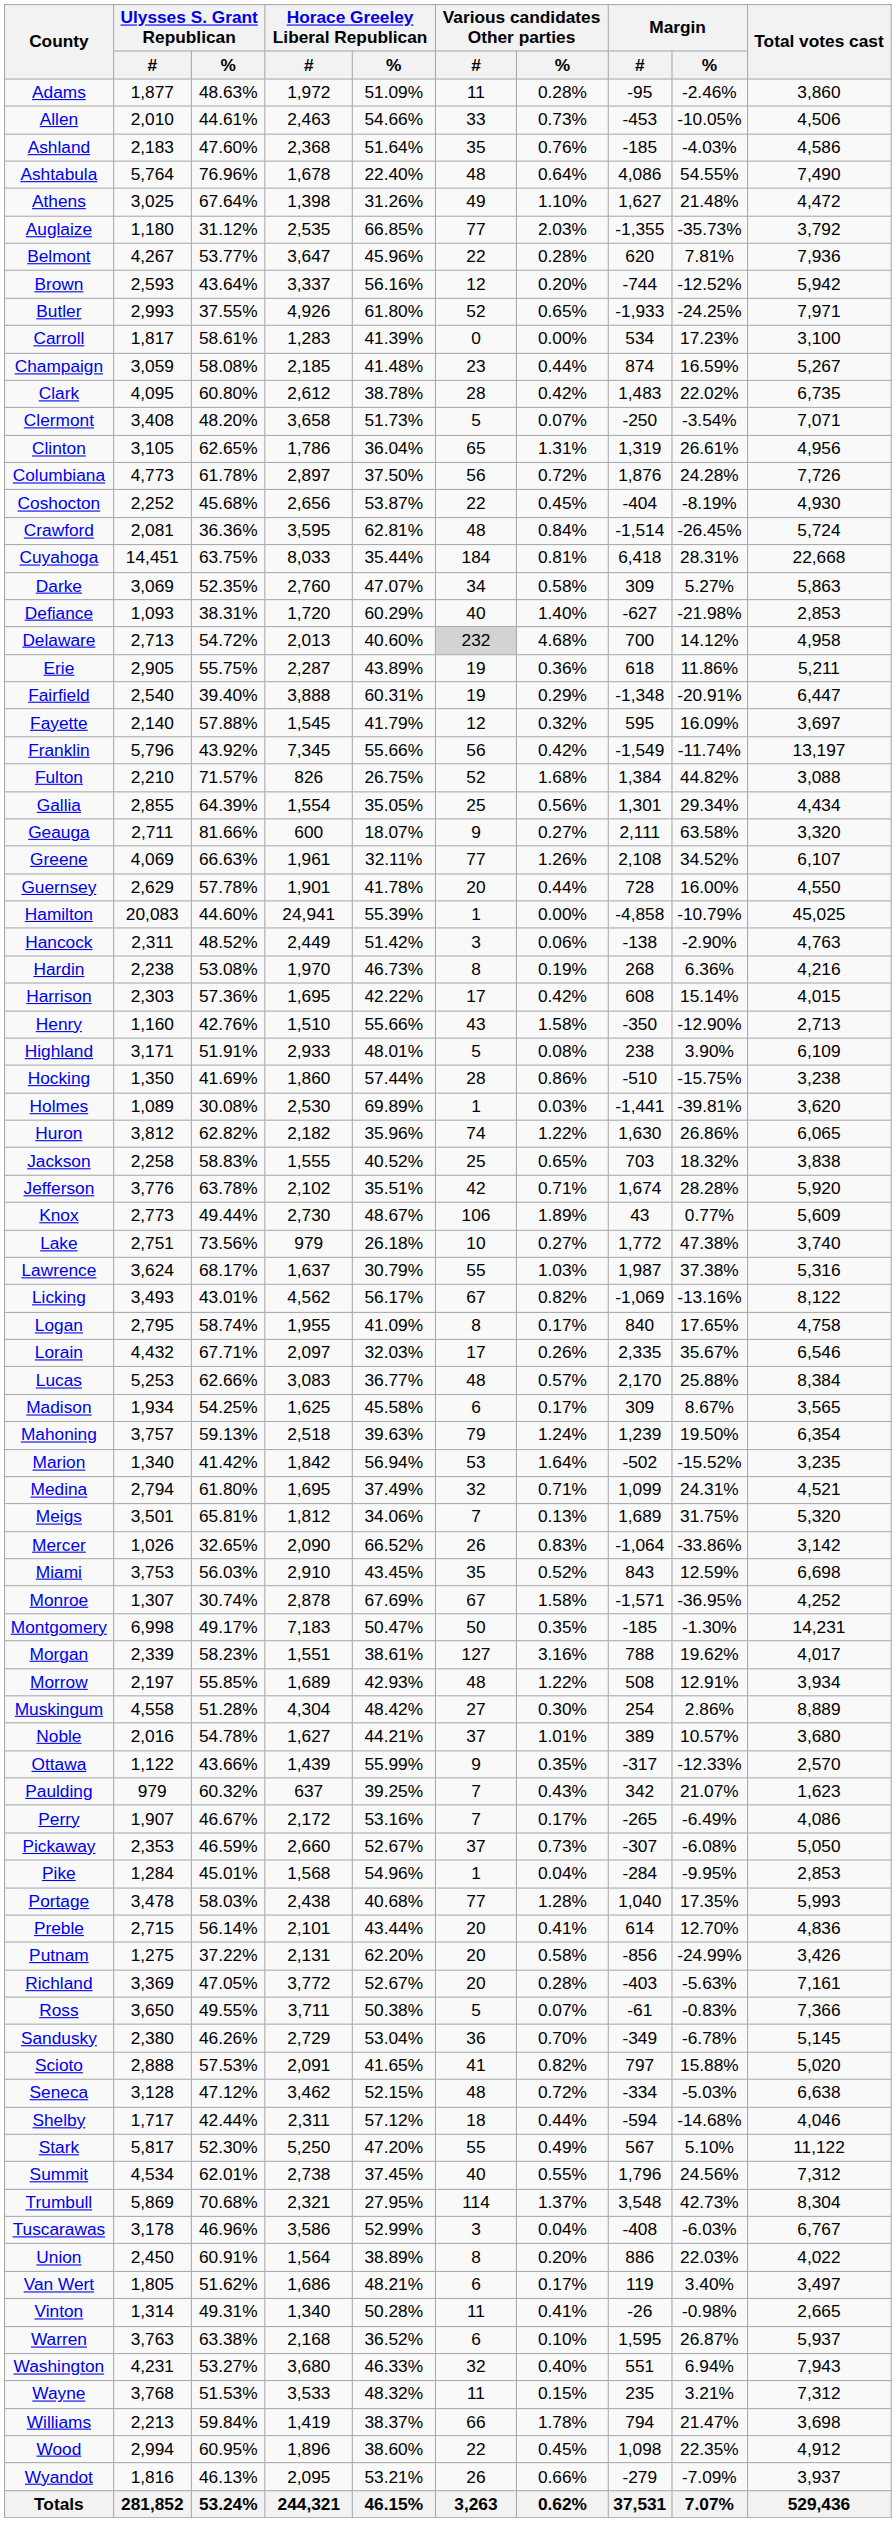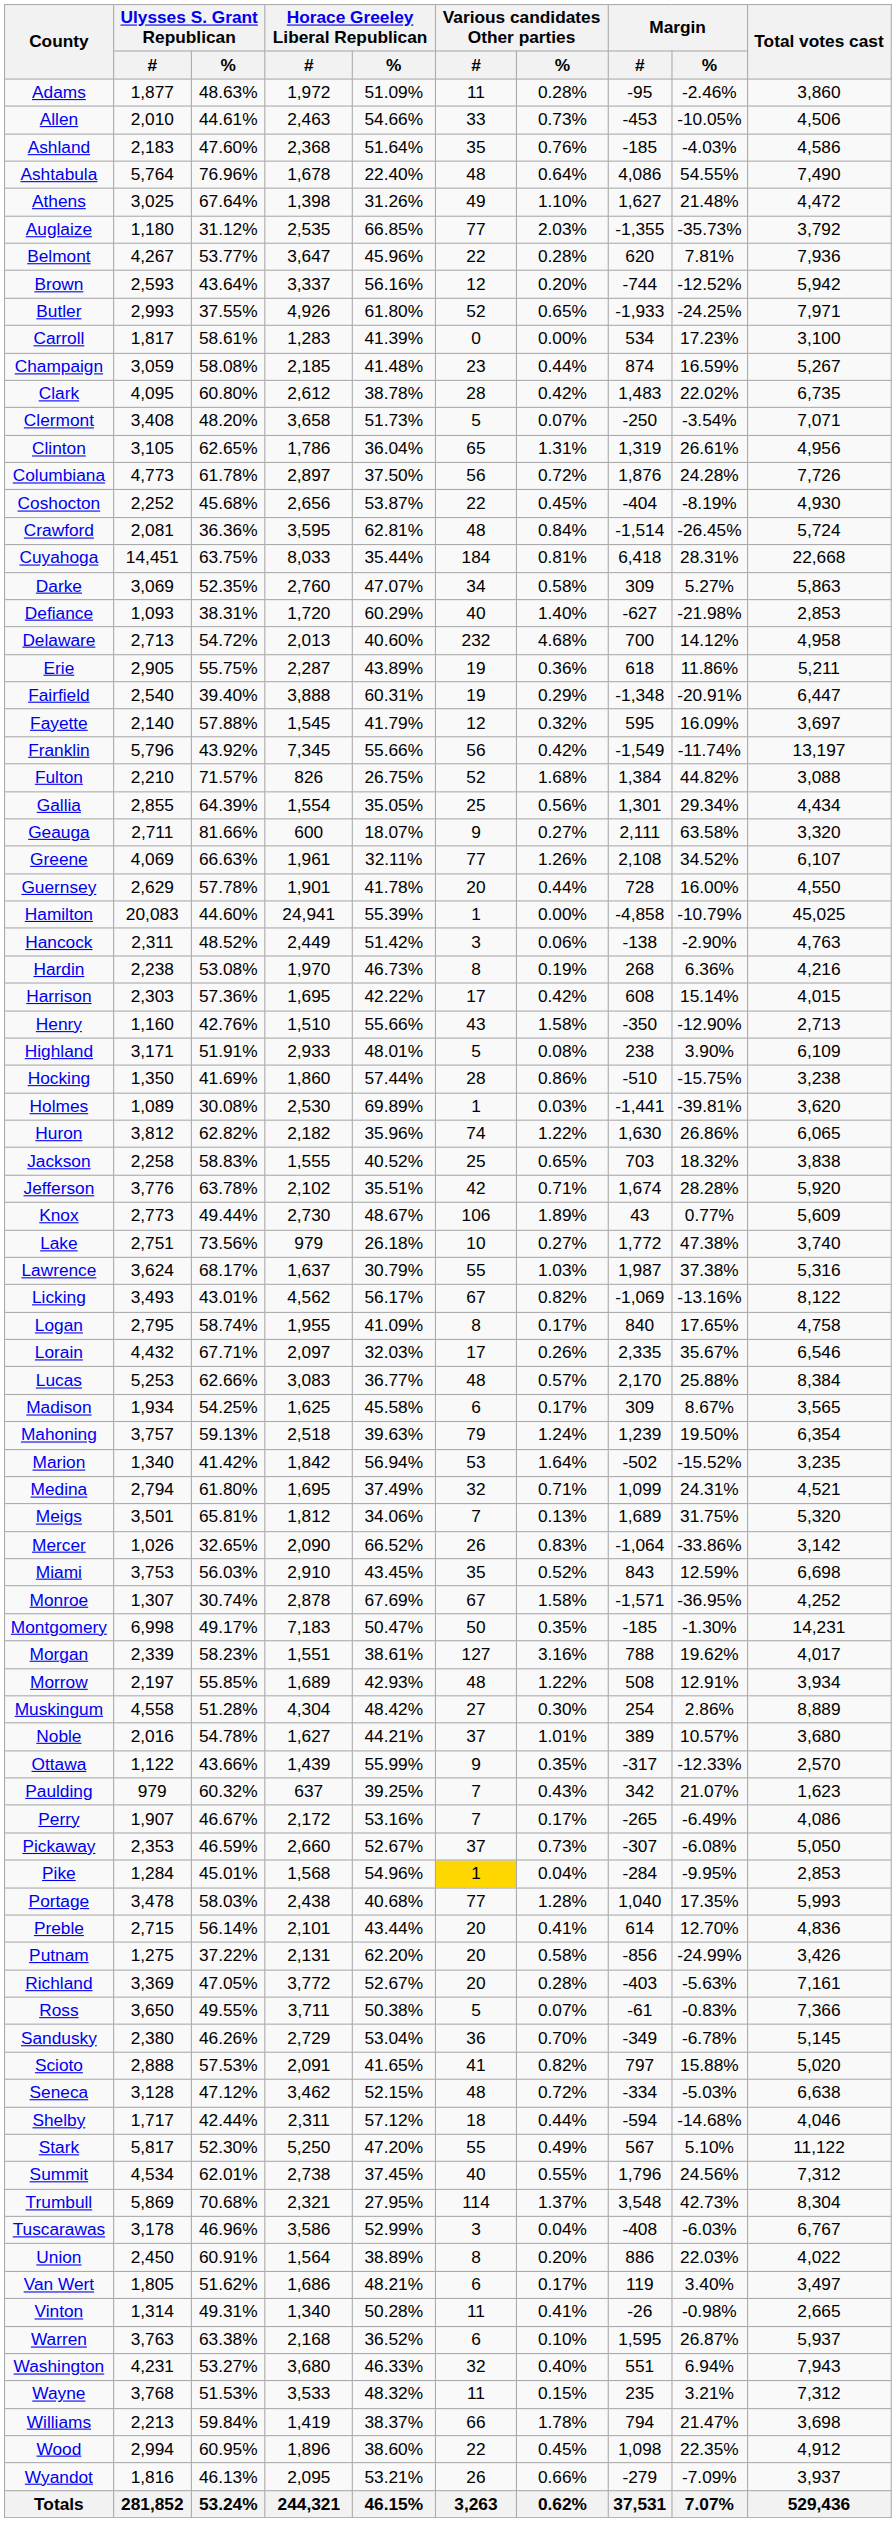(476, 640) lightgrey background -> (476, 640) no background
(476, 1873) no background -> (476, 1873) gold background
